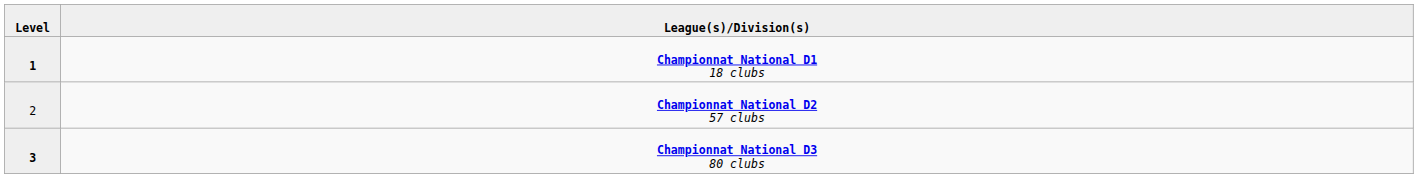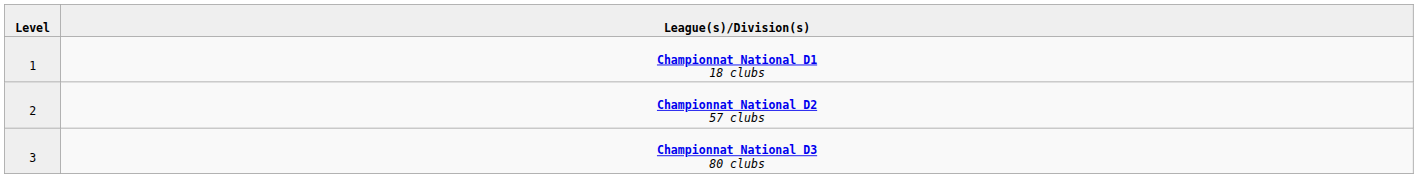(33, 66) bold -> (33, 66) normal
(33, 157) bold -> (33, 157) normal
